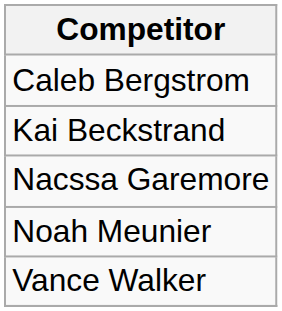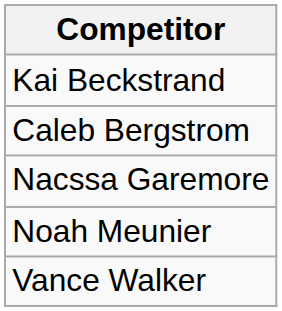(131, 79) Caleb Bergstrom -> (119, 79) Kai Beckstrand
(119, 130) Kai Beckstrand -> (131, 130) Caleb Bergstrom
